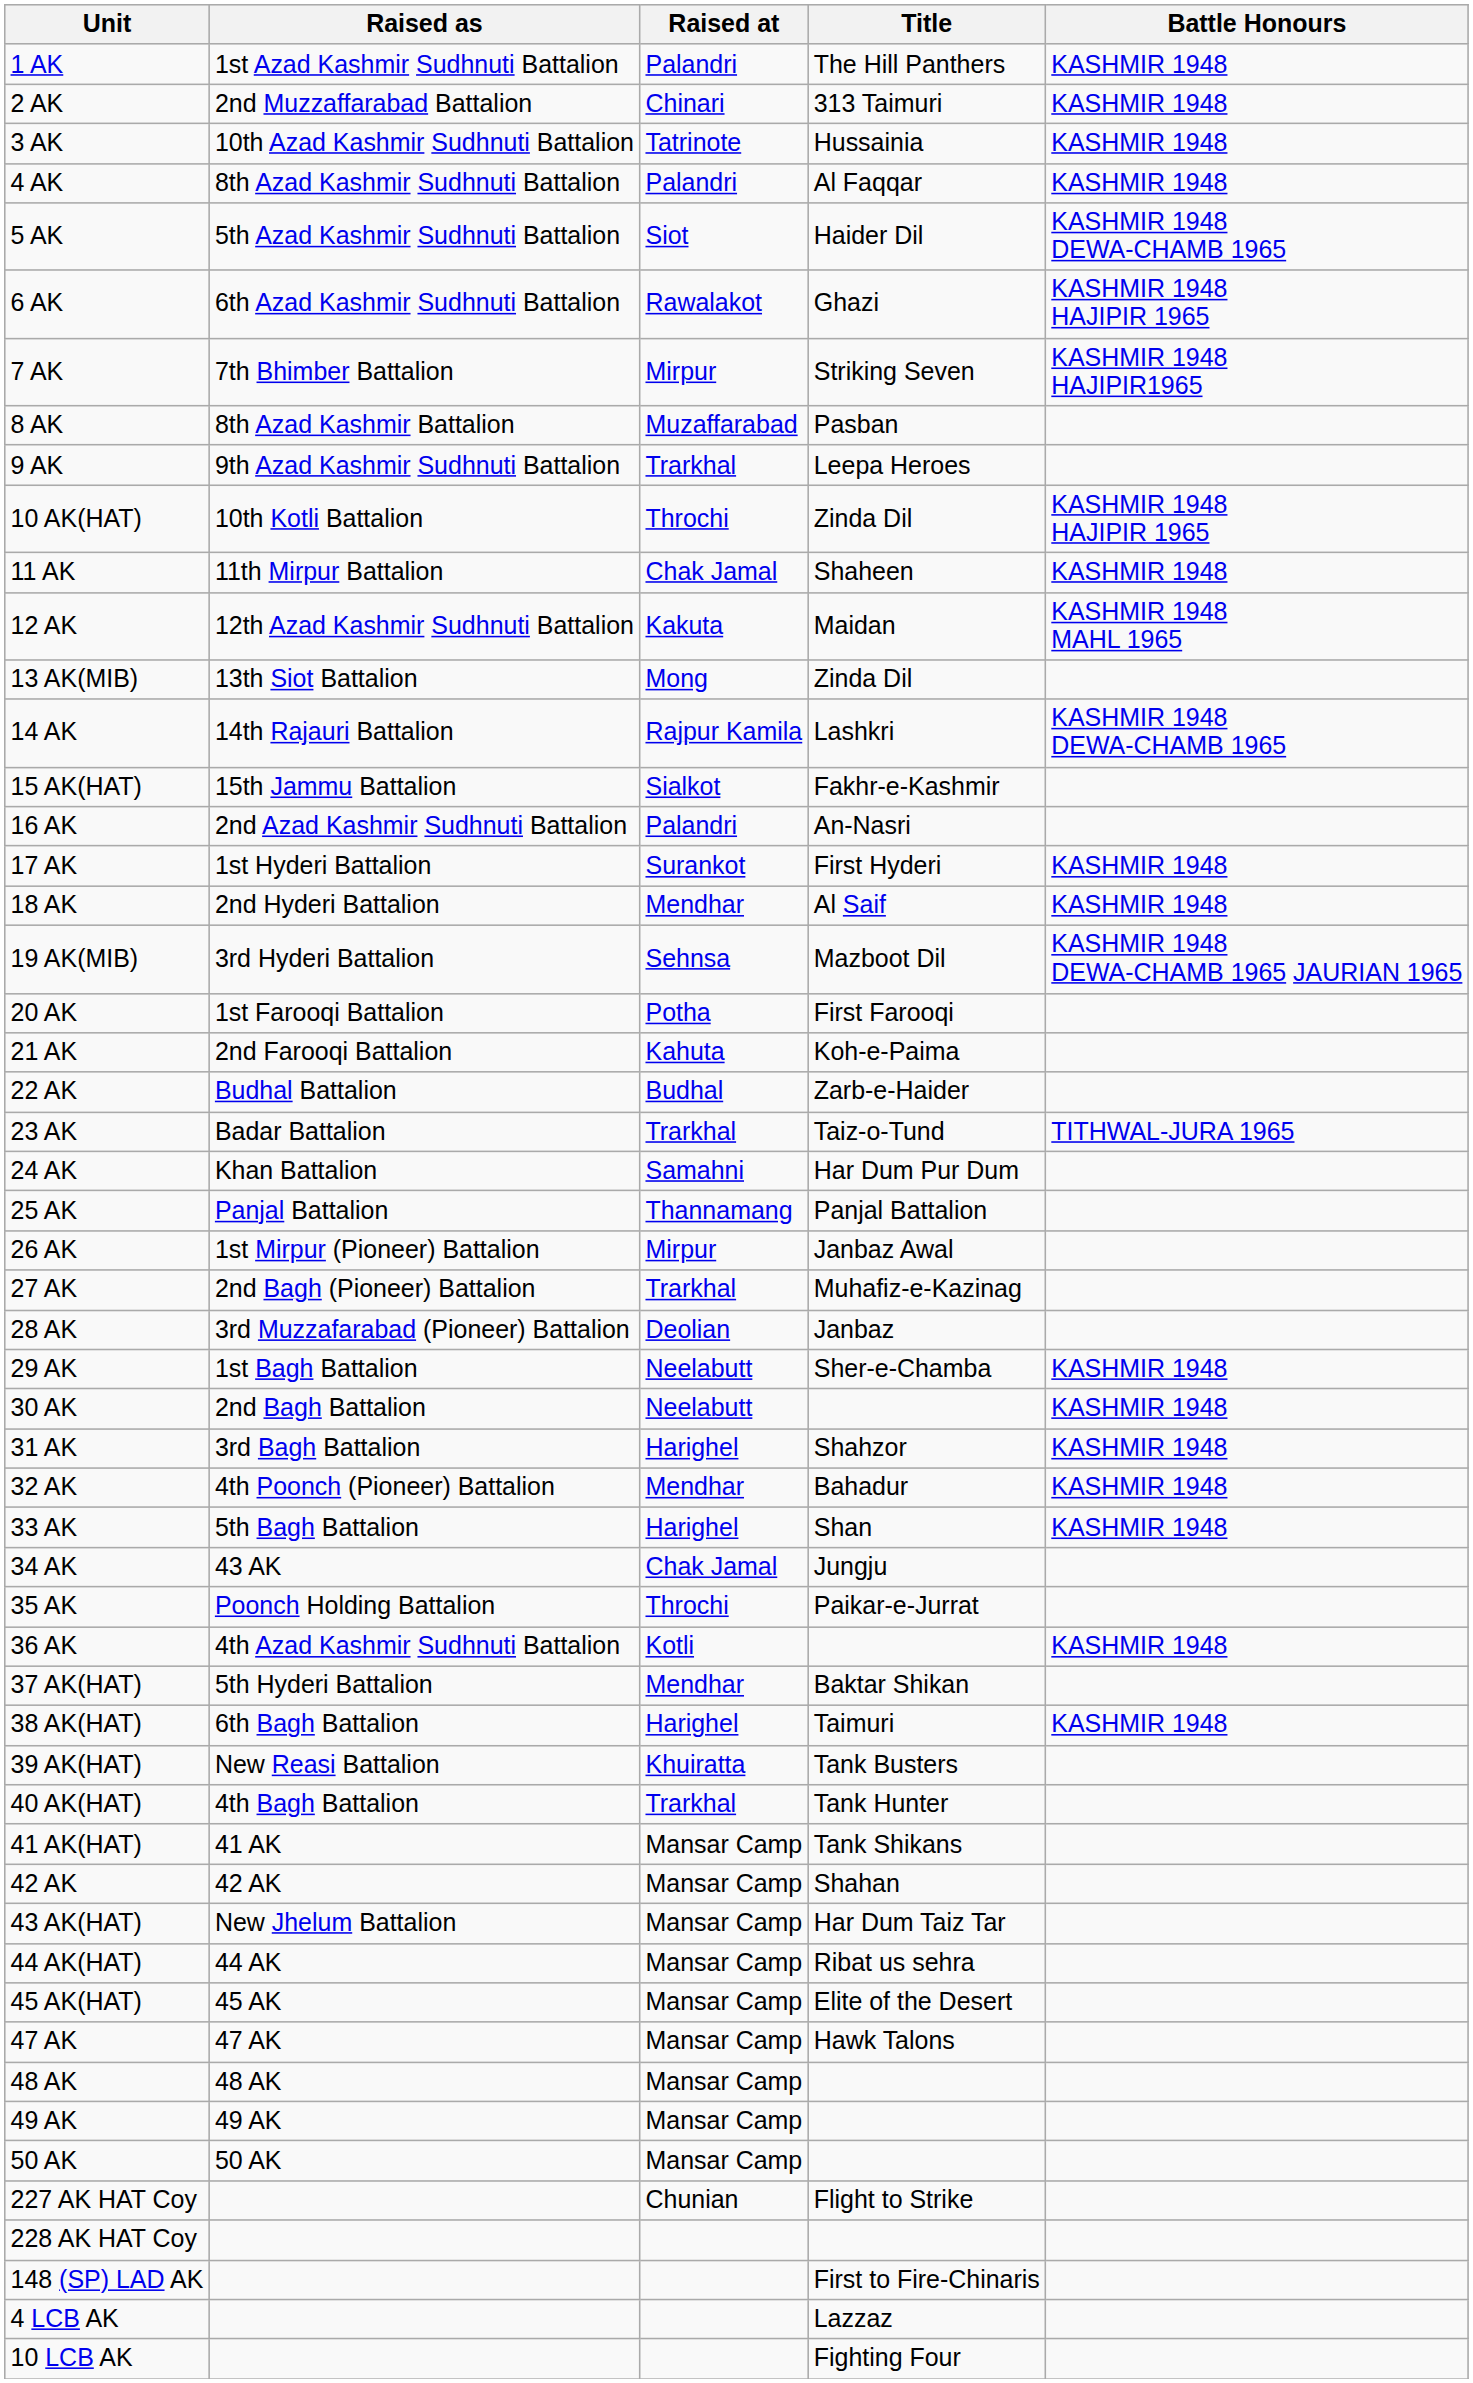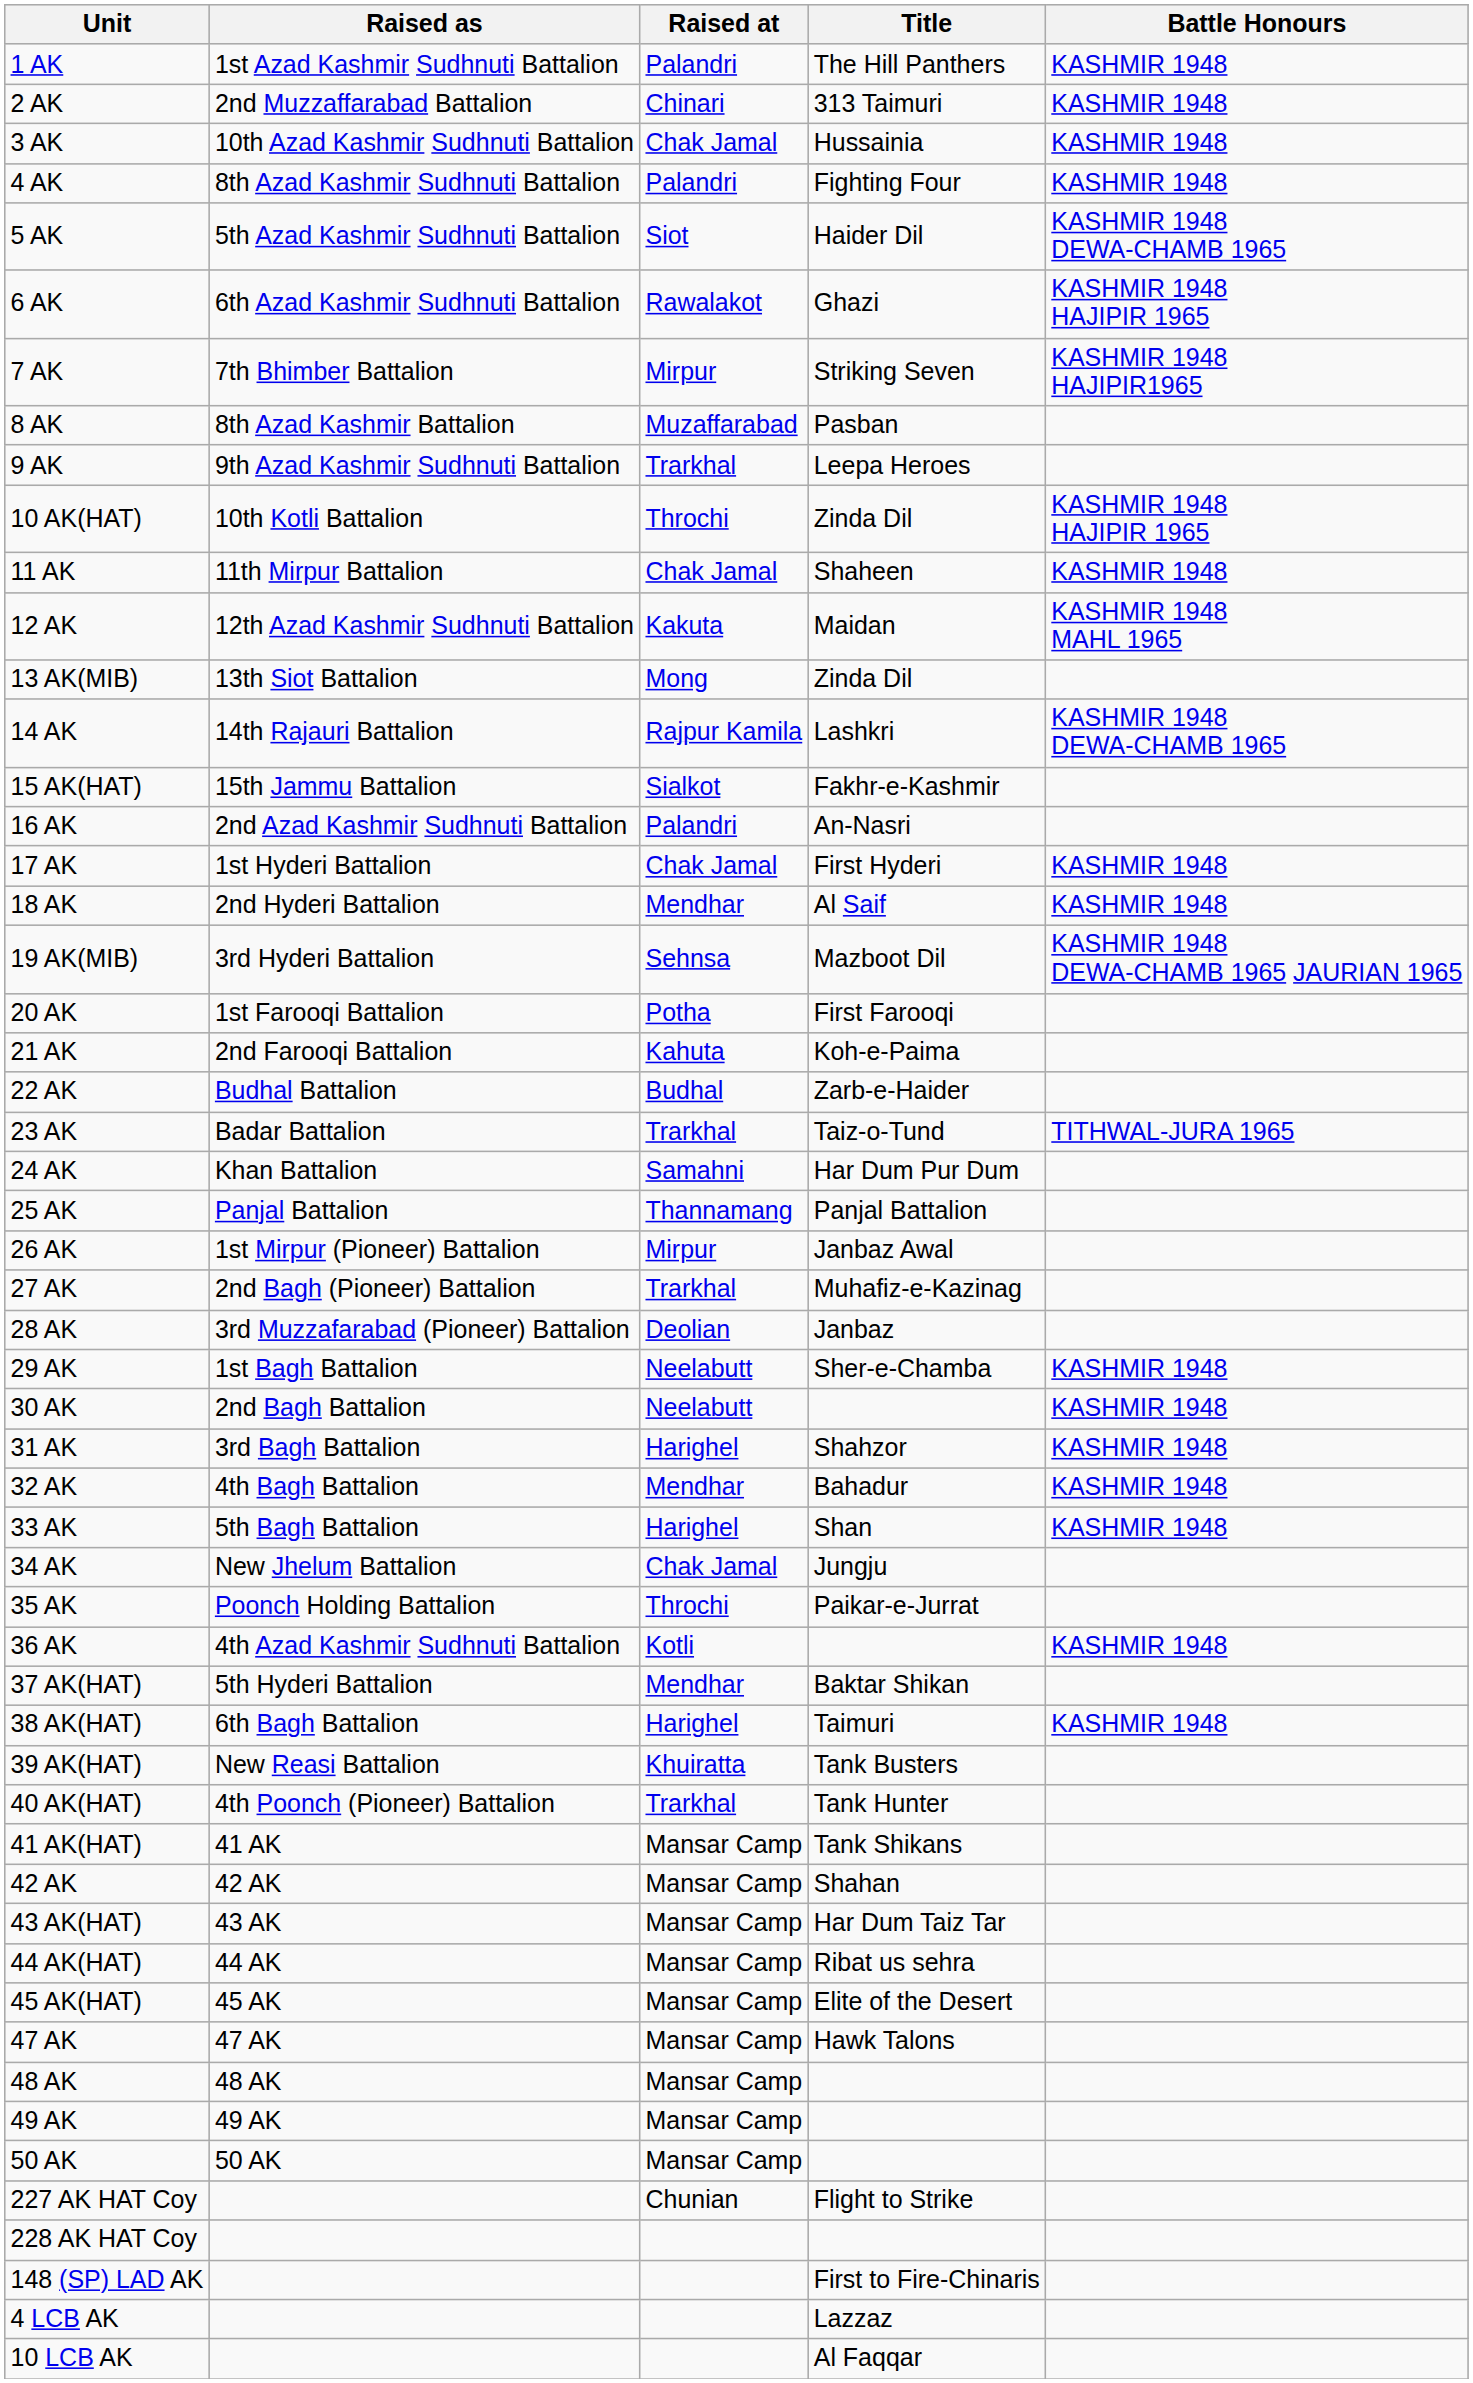(693, 143) Tatrinote -> (711, 143) Chak Jamal
(868, 182) Al Faqqar -> (887, 182) Fighting Four
(695, 865) Surankot -> (711, 865) Chak Jamal
(385, 1487) 4th Poonch (Pioneer) Battalion -> (317, 1487) 4th Bagh Battalion
(248, 1566) 43 AK -> (336, 1566) New Jhelum Battalion
(317, 1804) 4th Bagh Battalion -> (385, 1804) 4th Poonch (Pioneer) Battalion
(336, 1923) New Jhelum Battalion -> (248, 1923) 43 AK
(887, 2358) Fighting Four -> (868, 2358) Al Faqqar
